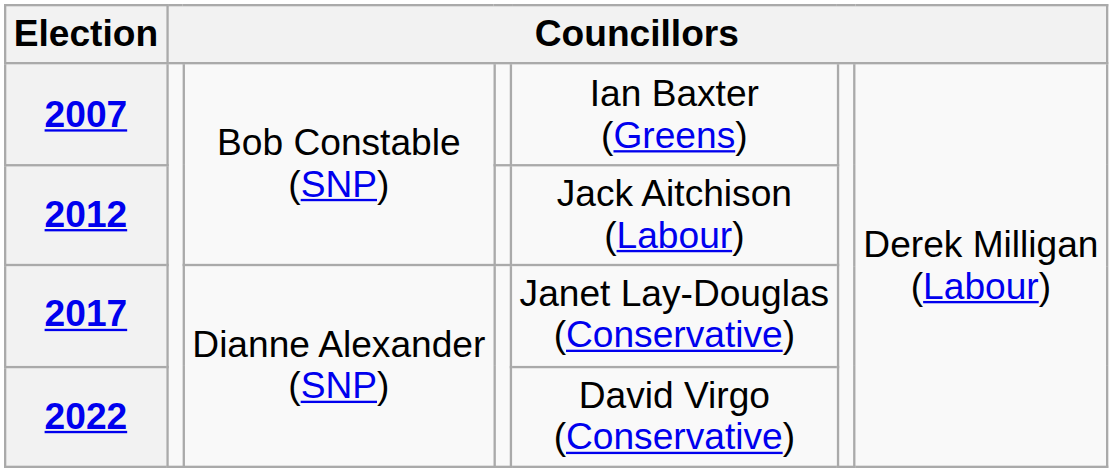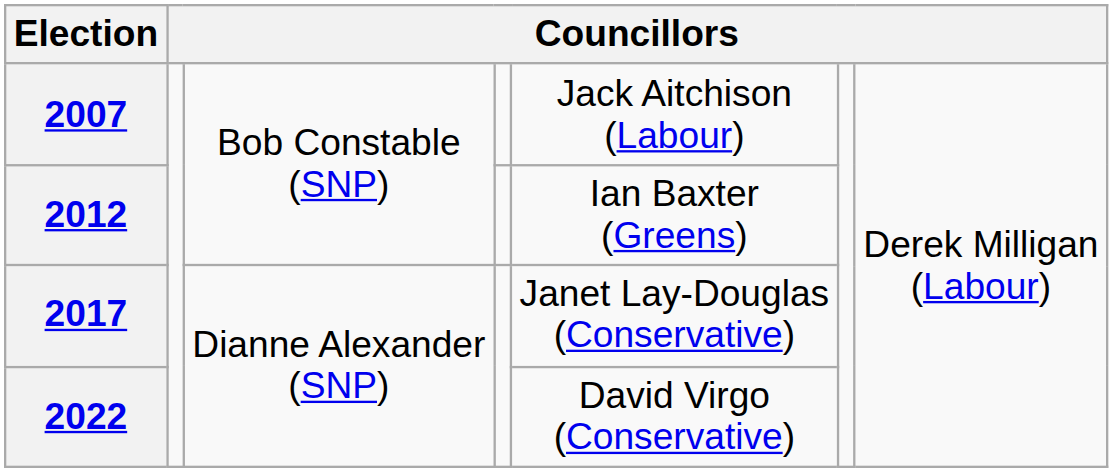(674, 113) Ian Baxter (Greens) -> (674, 113) Jack Aitchison (Labour)
(674, 214) Jack Aitchison (Labour) -> (674, 214) Ian Baxter (Greens)
